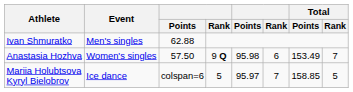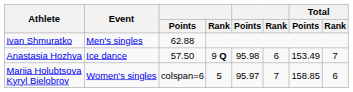(121, 56) Women's singles -> (107, 56) Ice dance
(107, 76) Ice dance -> (121, 76) Women's singles
(335, 76) 5 -> (335, 76) 6
